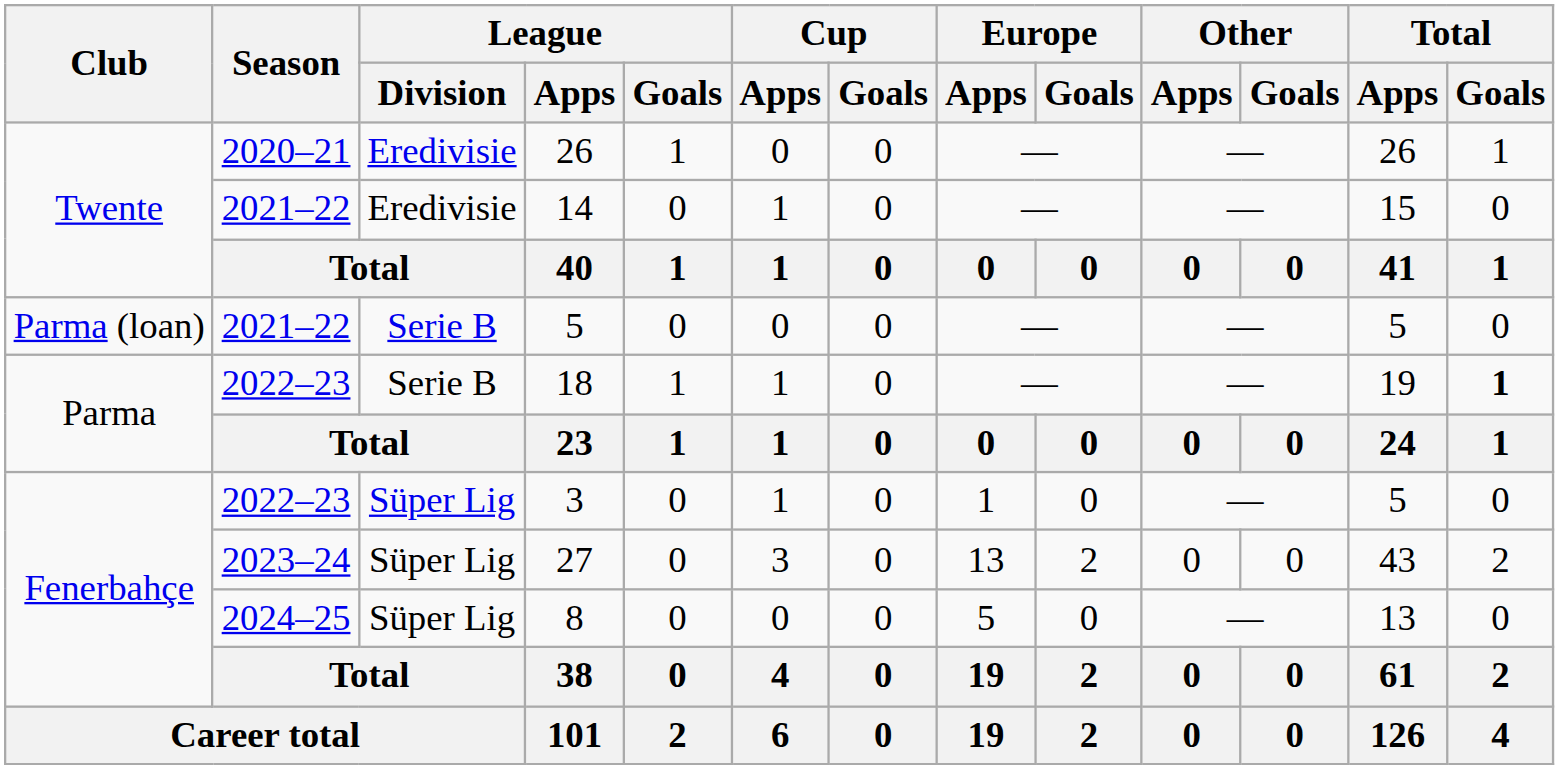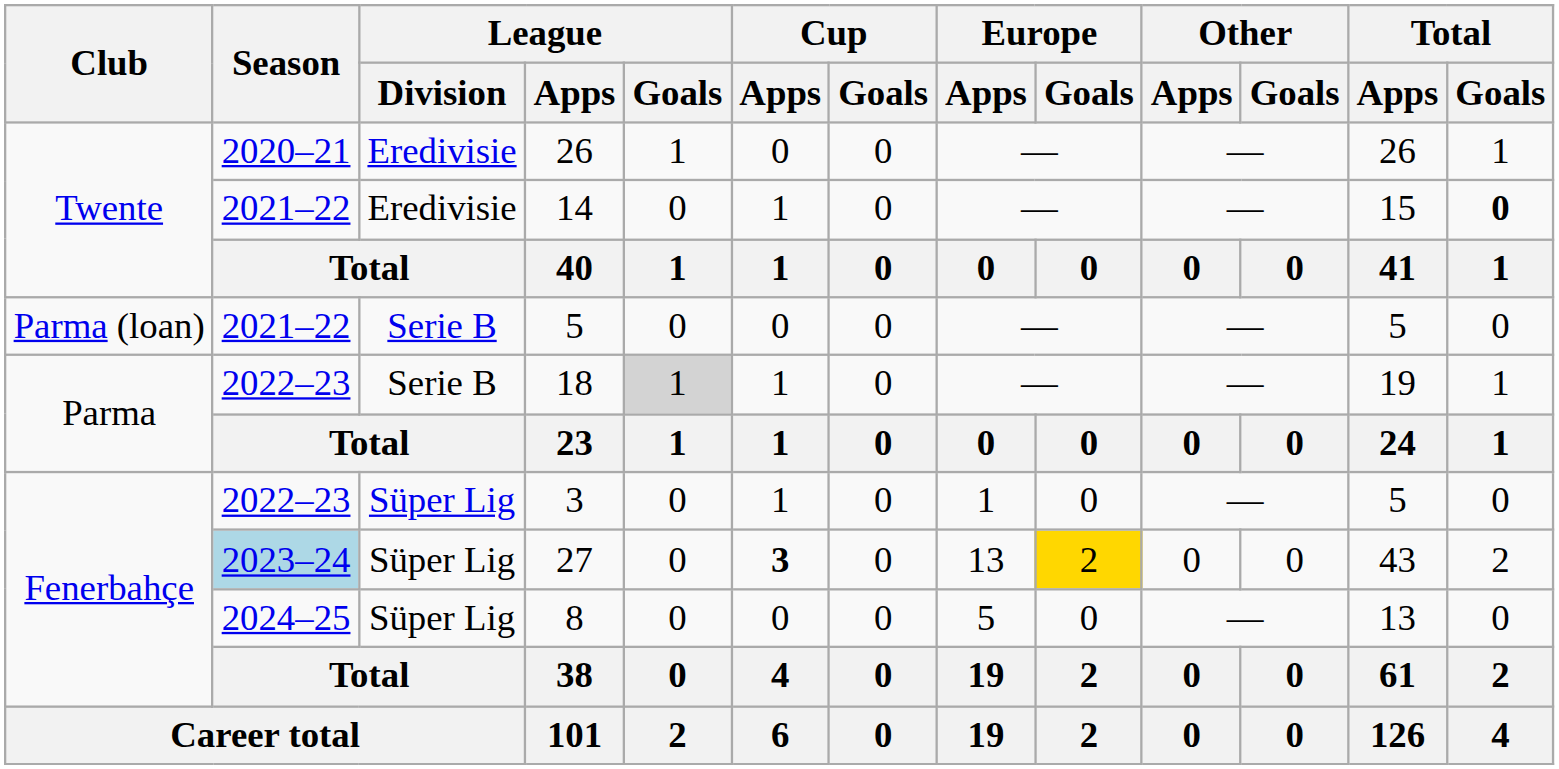(1500, 208) normal -> (1500, 208) bold
(677, 383) no background -> (677, 383) lightgrey background
(1500, 383) bold -> (1500, 383) normal
(286, 558) no background -> (286, 558) lightblue background
(780, 558) normal -> (780, 558) bold
(1089, 558) no background -> (1089, 558) gold background
